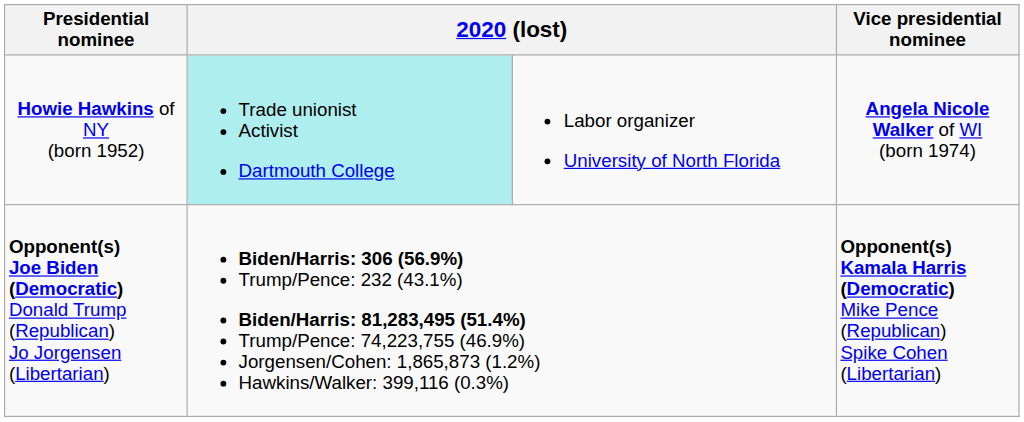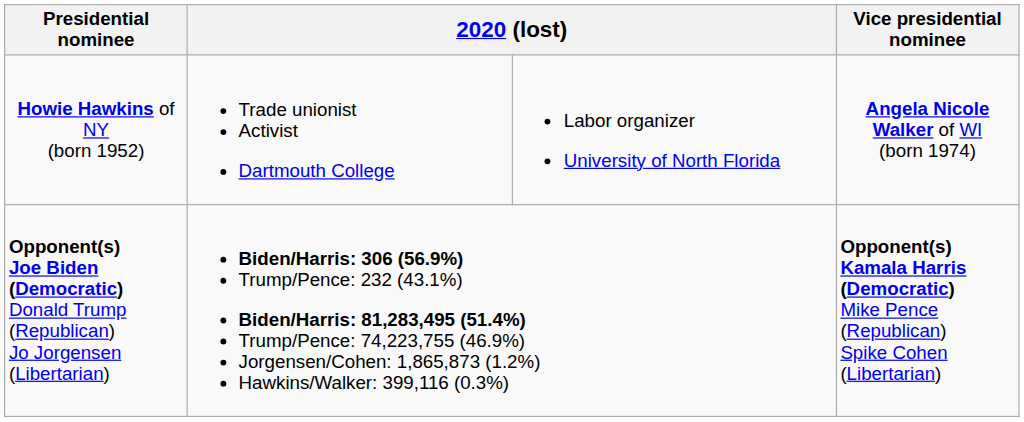(350, 140) paleturquoise background -> (350, 140) no background
